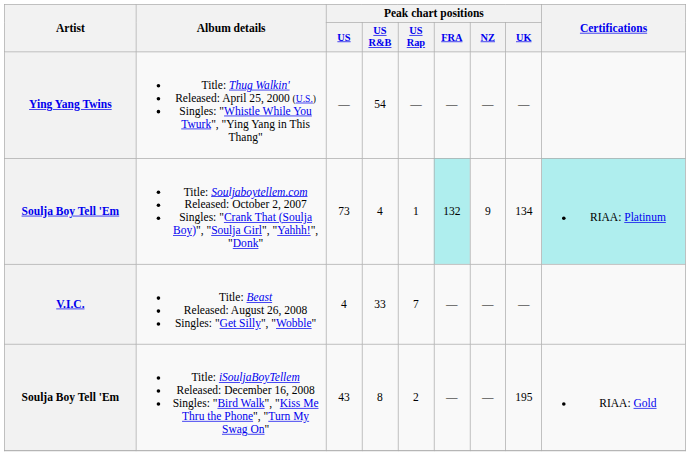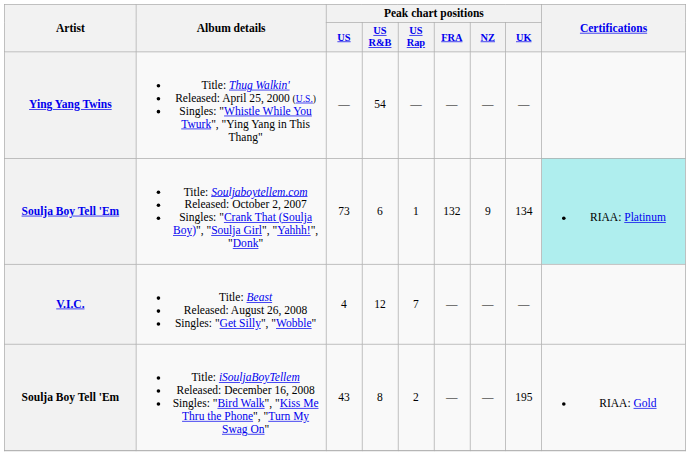(380, 211) 4 -> (380, 211) 6
(452, 211) paleturquoise background -> (452, 211) no background
(380, 304) 33 -> (380, 304) 12
